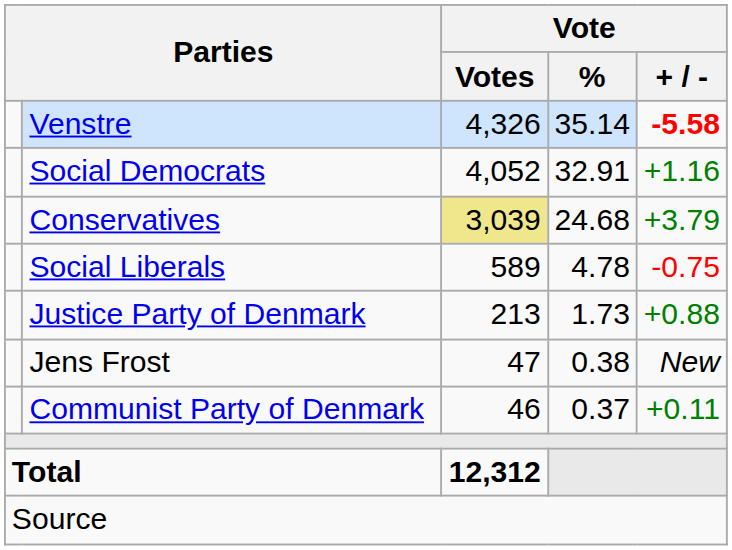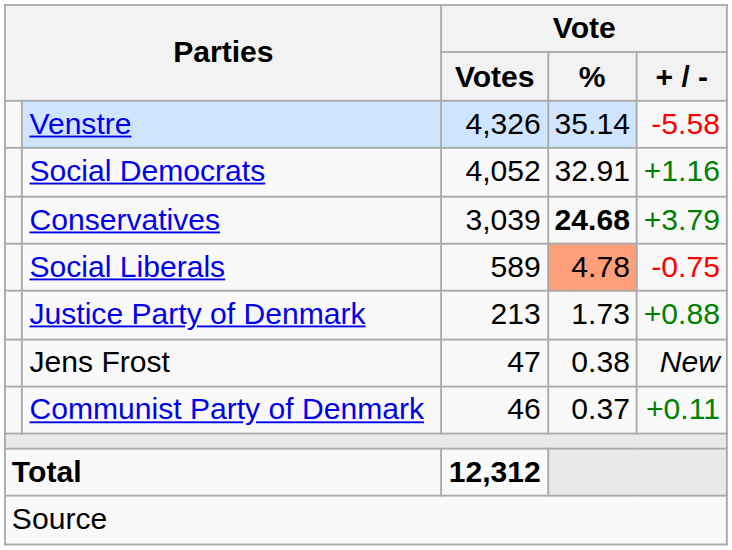(686, 123) bold -> (686, 123) normal
(503, 219) khaki background -> (503, 219) no background
(592, 219) normal -> (592, 219) bold
(601, 266) no background -> (601, 266) lightsalmon background
